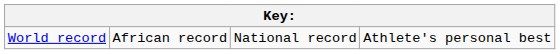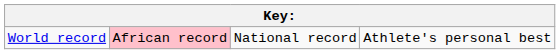(170, 38) no background -> (170, 38) pink background
